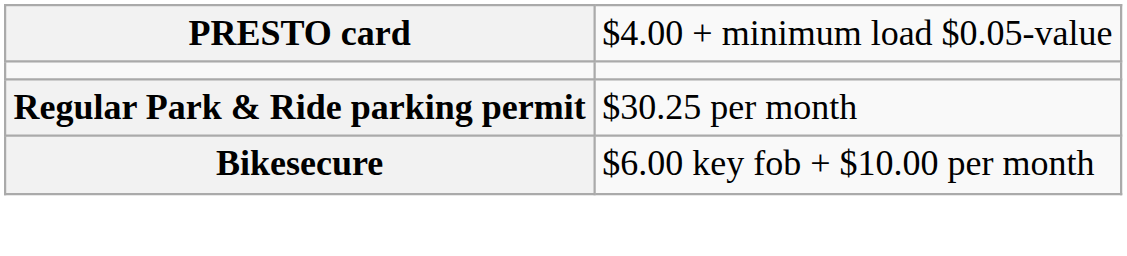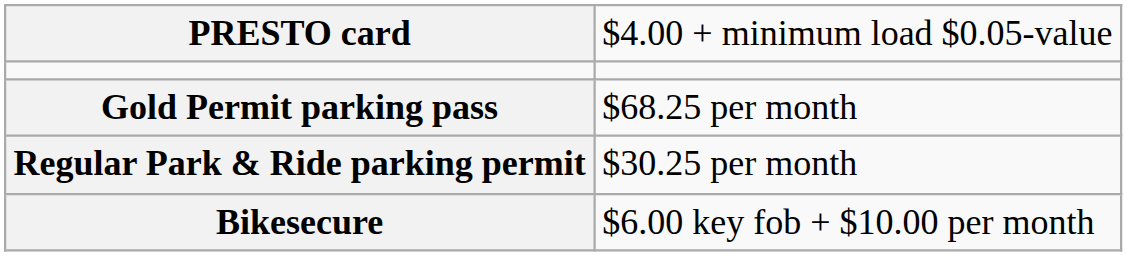+ row: (300, 106)
